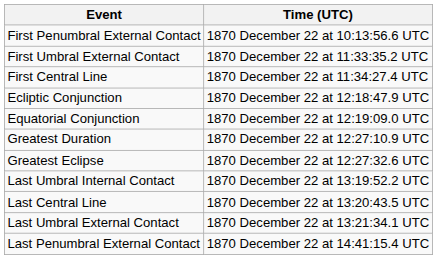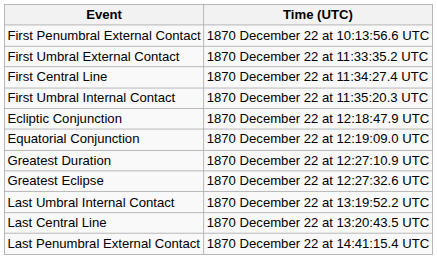+ row: (91, 98)
- row: (93, 222)
